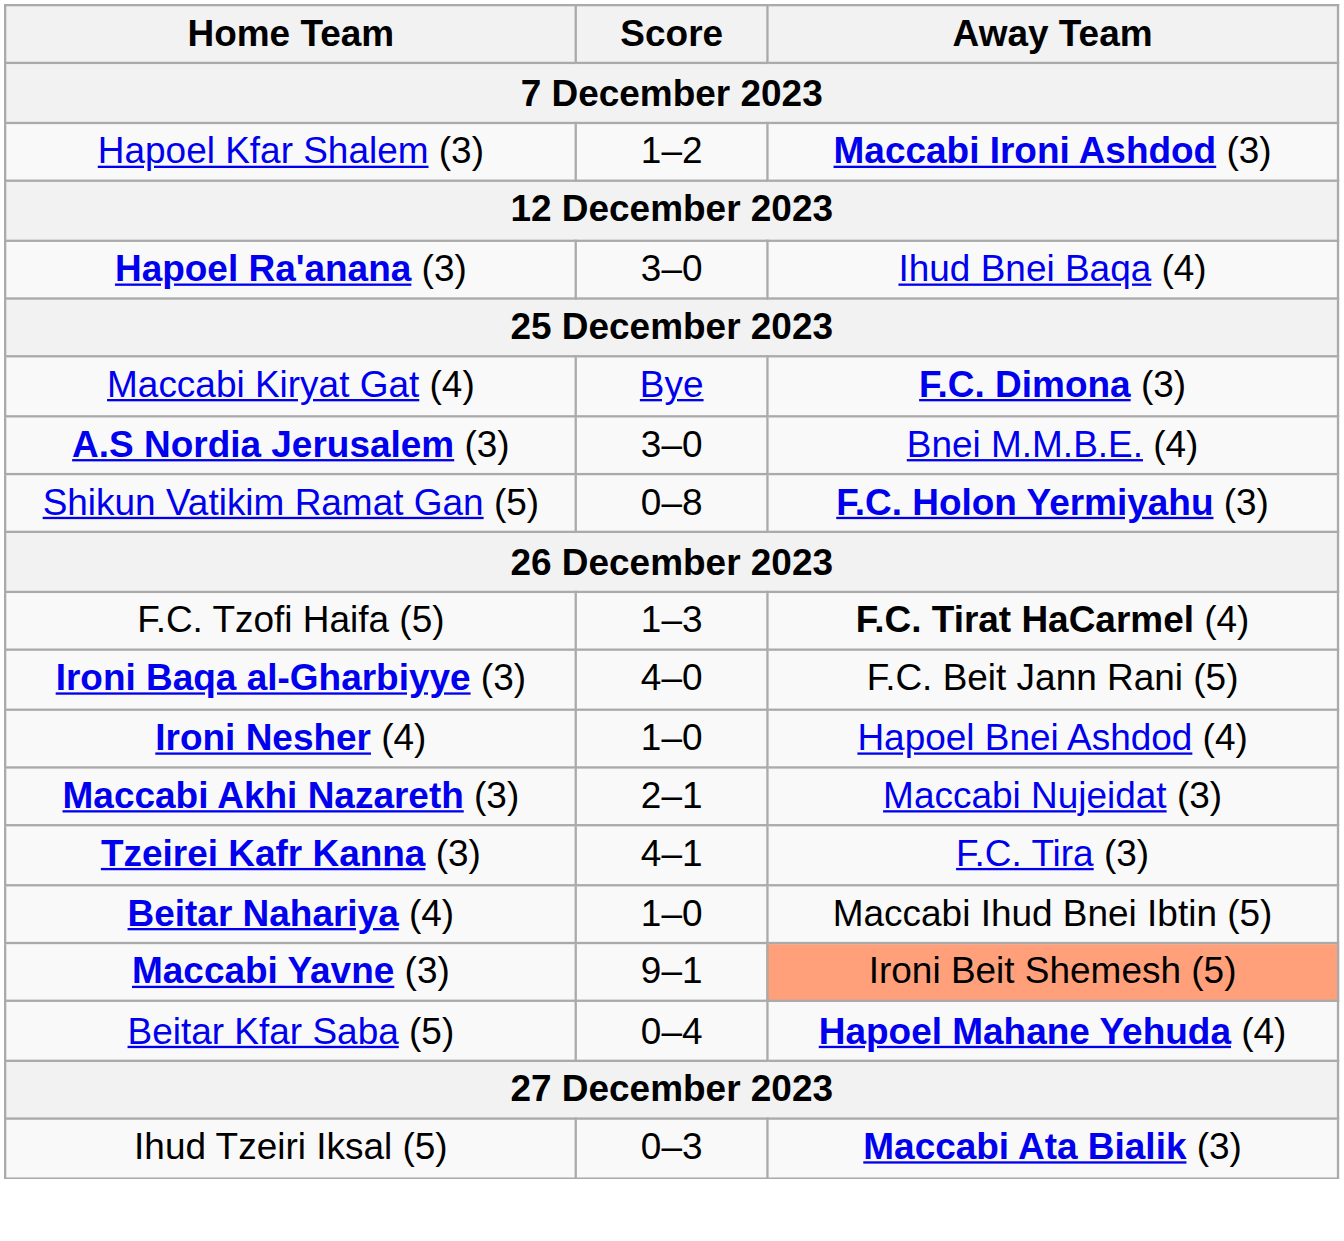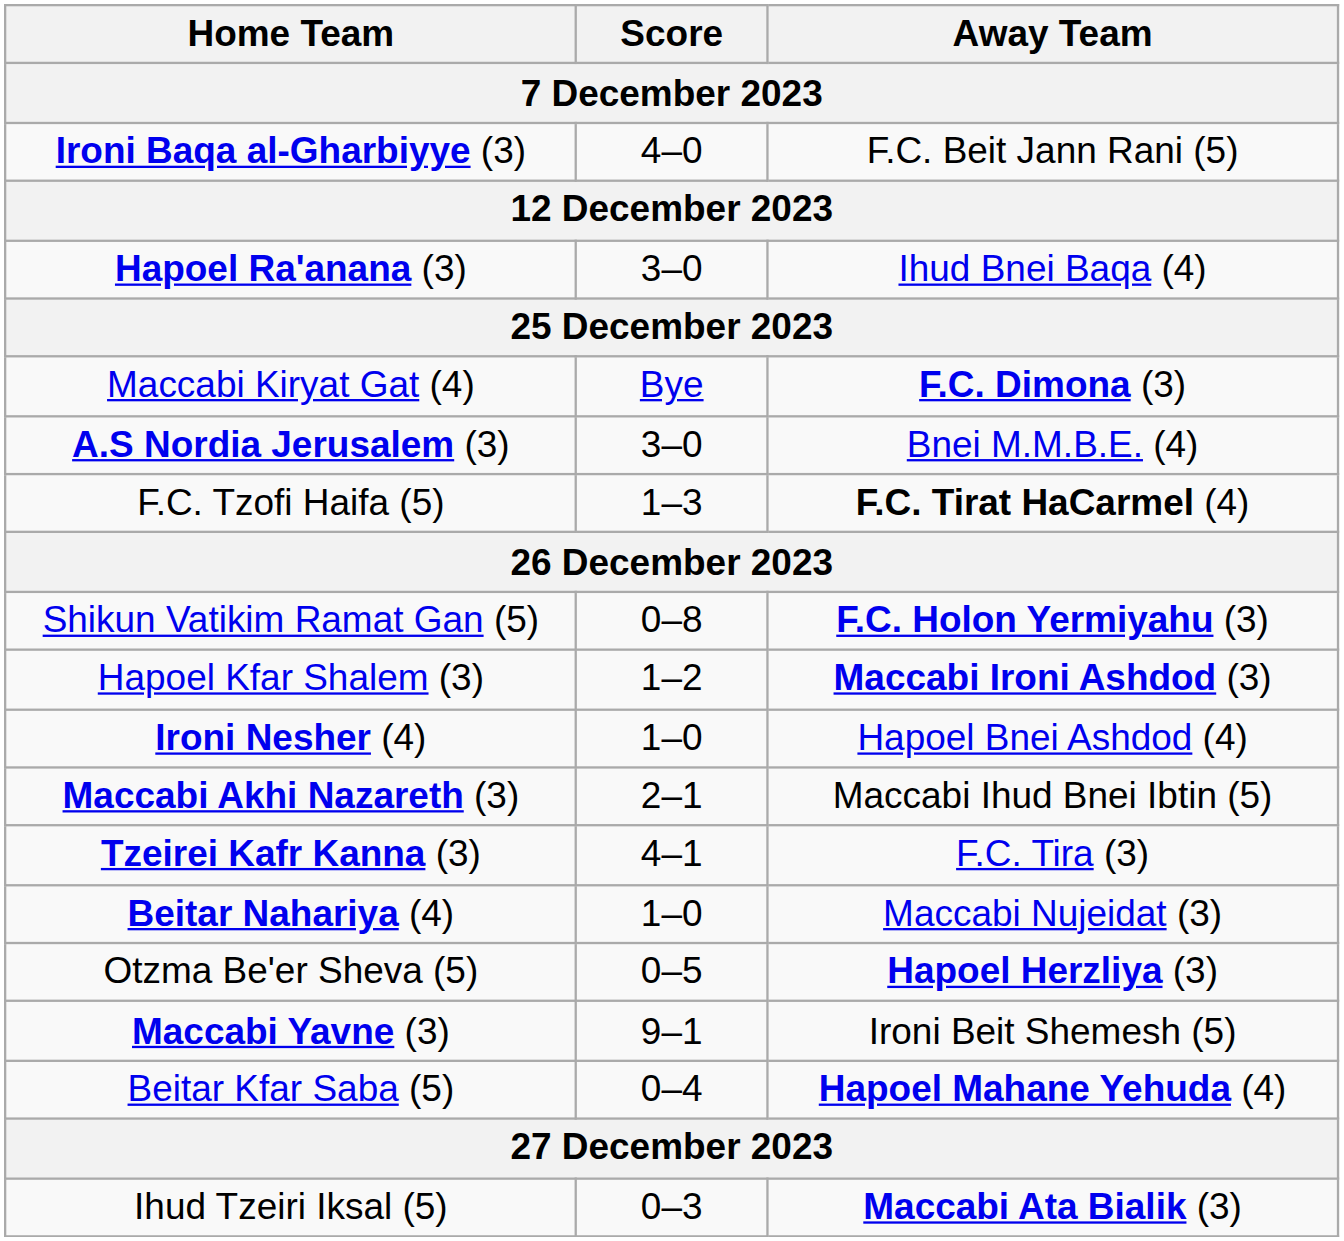rows swapped: (291, 151) <-> (291, 678)
rows swapped: (291, 502) <-> (291, 619)
(1053, 795) Maccabi Nujeidat (3) -> (1053, 795) Maccabi Ihud Bnei Ibtin (5)
(1053, 913) Maccabi Ihud Bnei Ibtin (5) -> (1053, 913) Maccabi Nujeidat (3)
+ row: (291, 971)
(1053, 971) lightsalmon background -> (1053, 1030) no background
